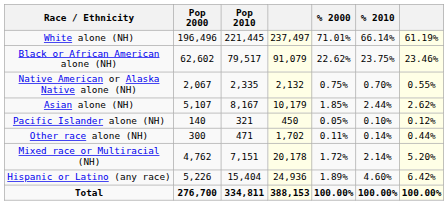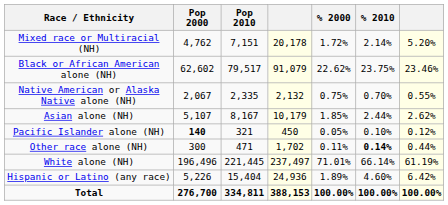rows swapped: (89, 38) <-> (89, 157)
(197, 121) normal -> (197, 131) bold
(378, 136) normal -> (378, 147) bold
